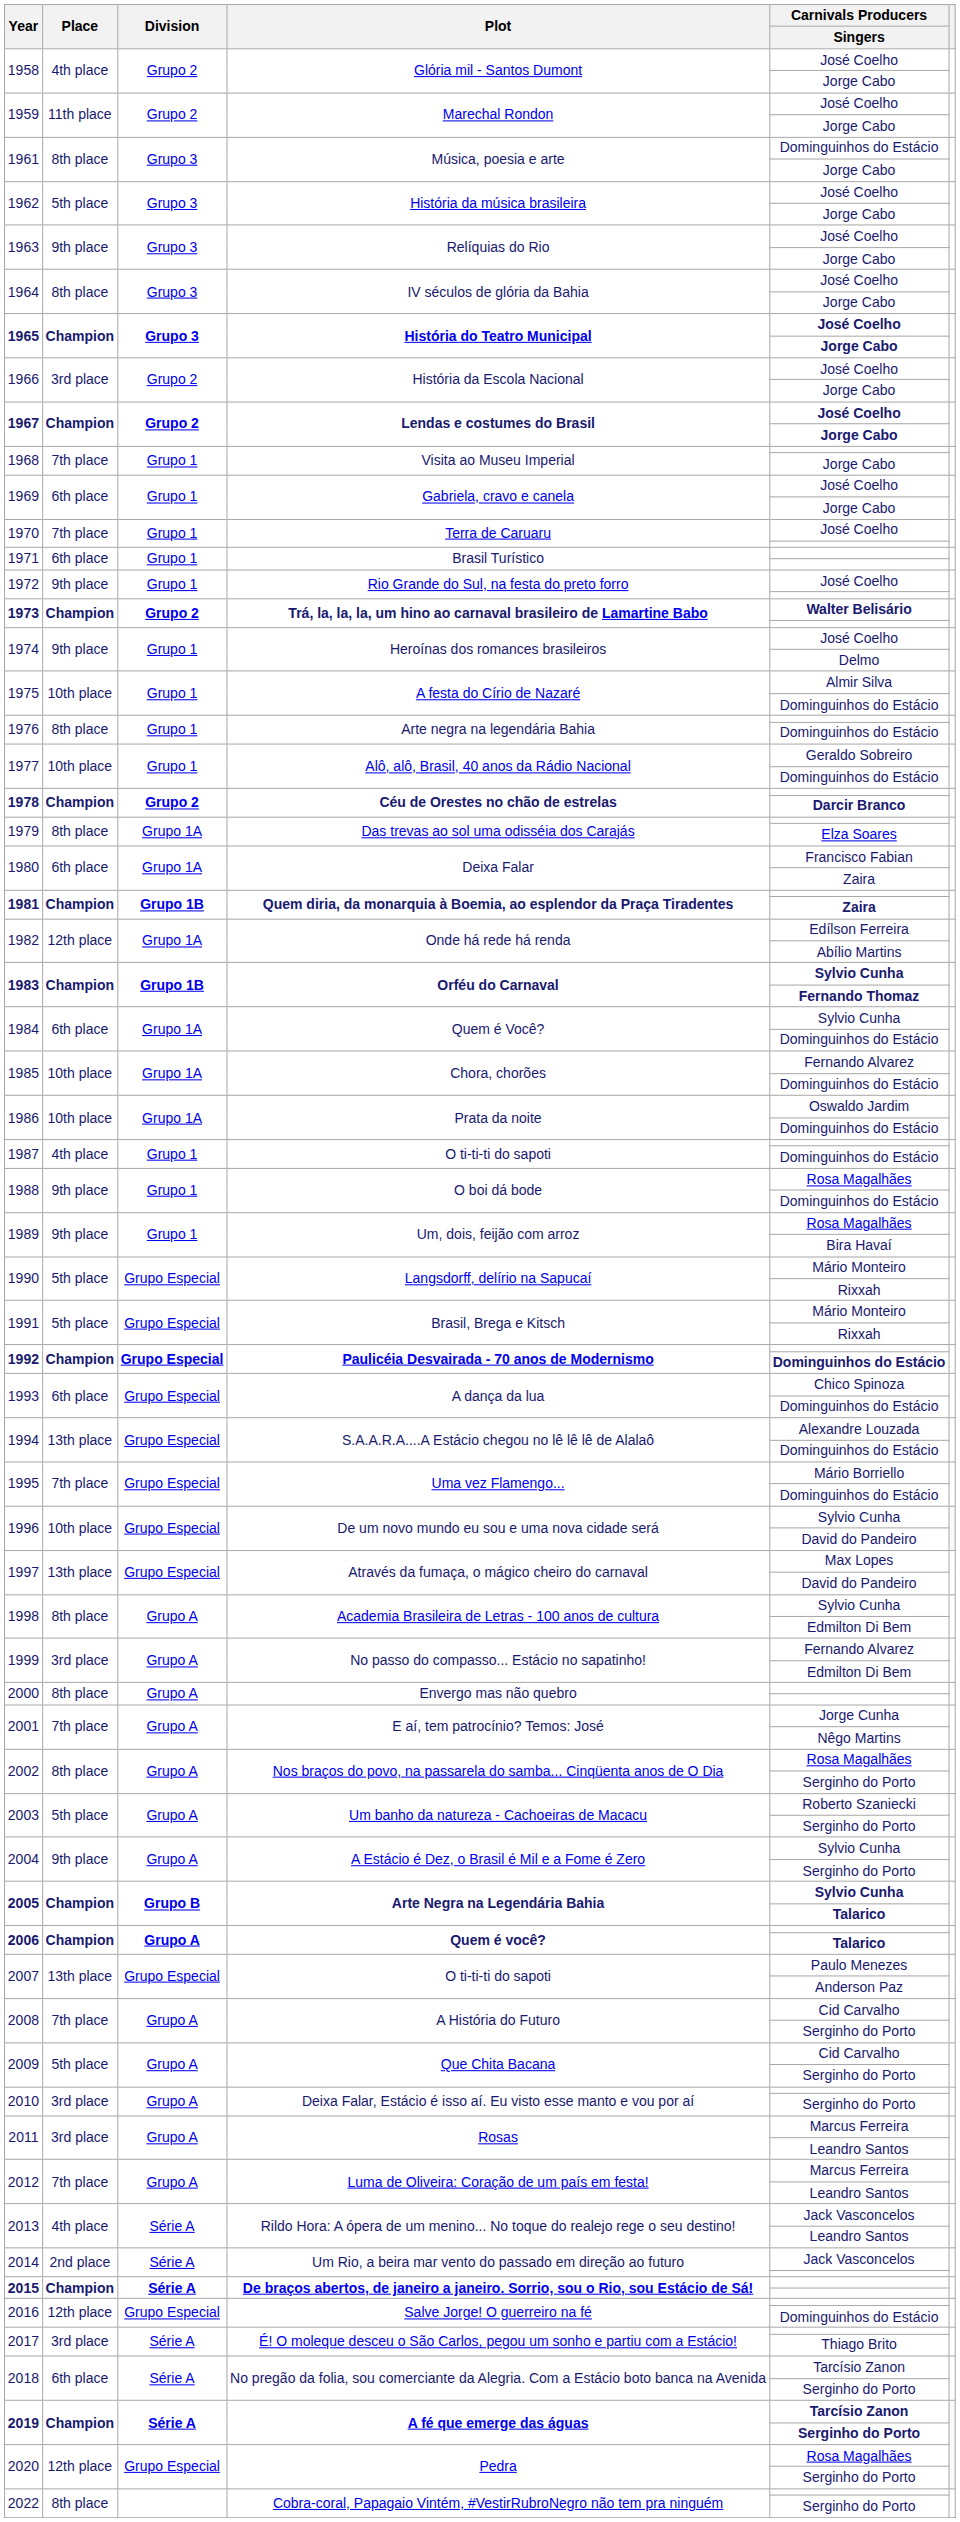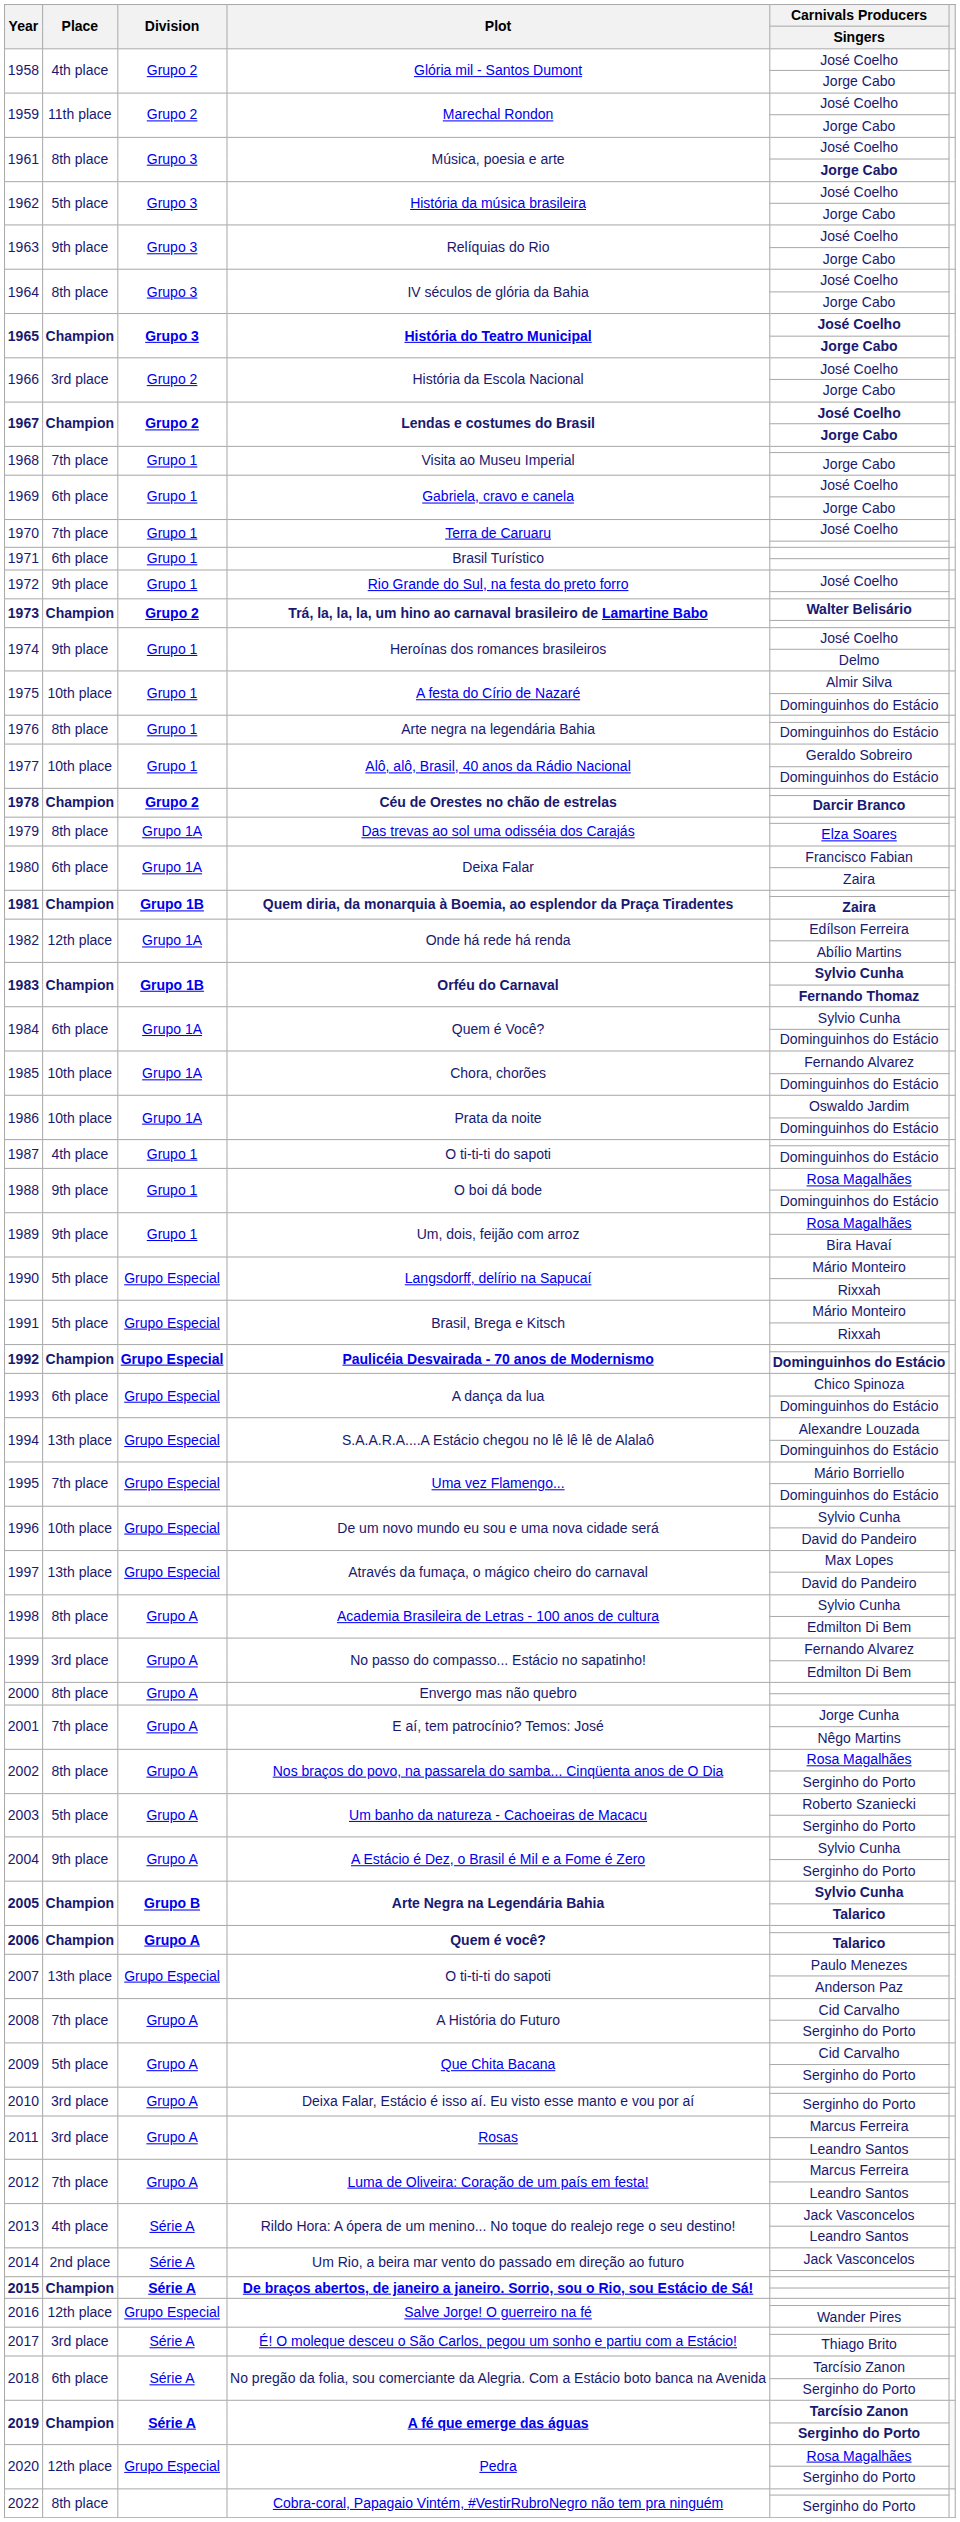(859, 148) Dominguinhos do Estácio -> (859, 148) José Coelho
(859, 170) normal -> (859, 170) bold
(859, 2316) Dominguinhos do Estácio -> (859, 2316) Wander Pires
